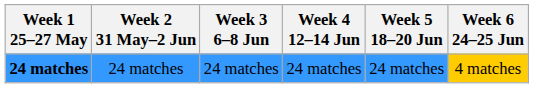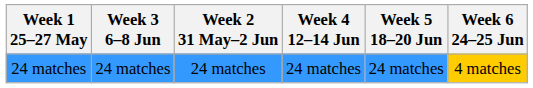columns swapped: (146, 29) <-> (241, 29)
(49, 68) bold -> (49, 68) normal
